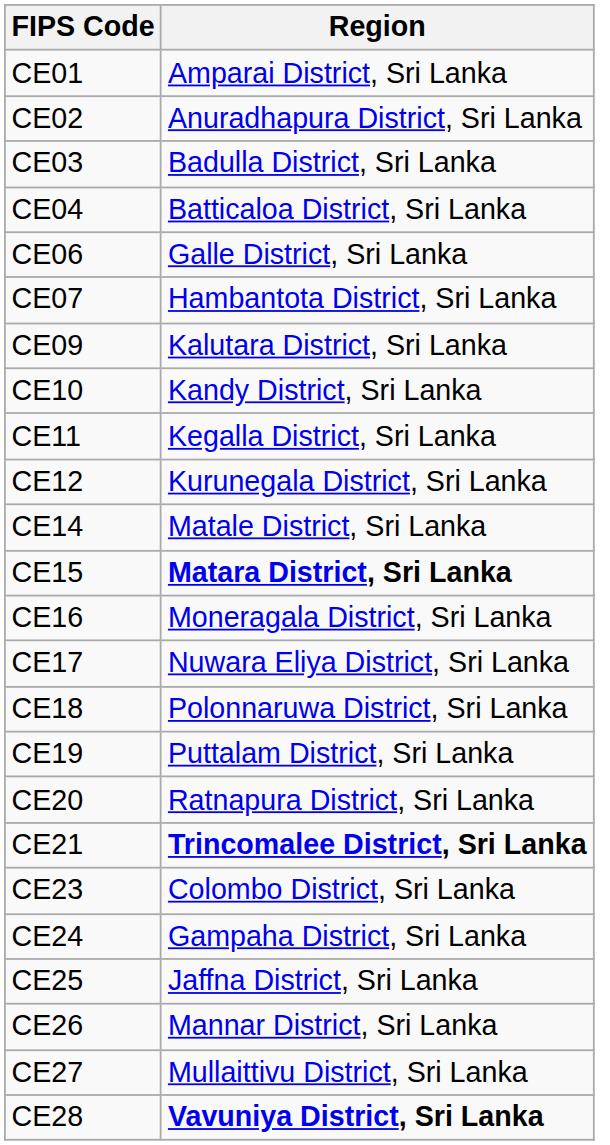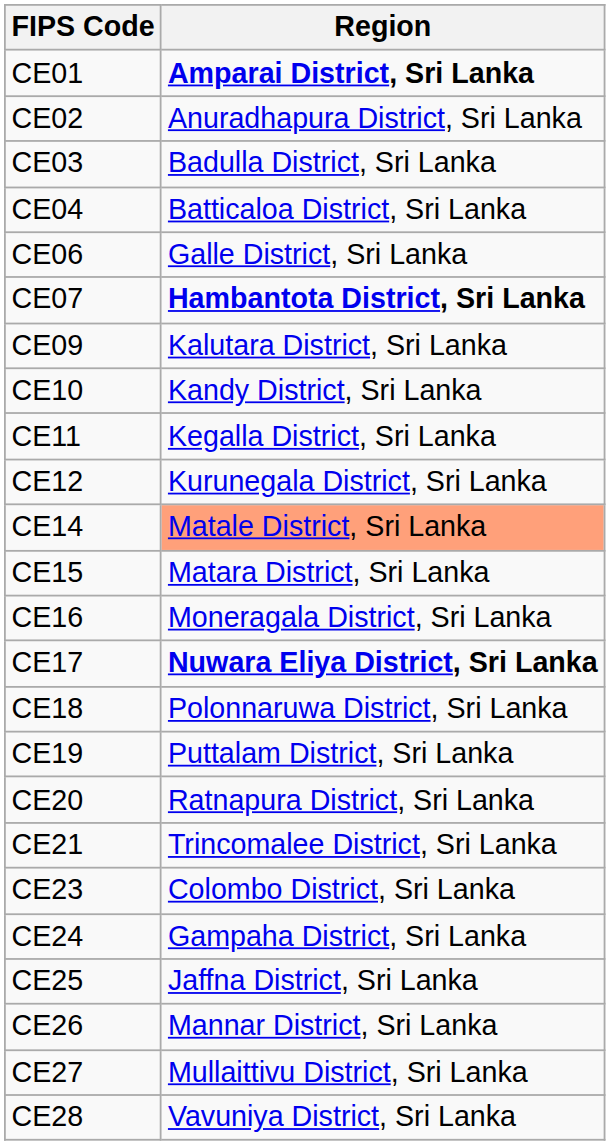(337, 72) normal -> (351, 72) bold
(362, 299) normal -> (376, 299) bold
(327, 526) no background -> (327, 526) lightsalmon background
(340, 572) bold -> (329, 572) normal
(368, 663) normal -> (383, 663) bold
(377, 844) bold -> (362, 844) normal
(356, 1117) bold -> (342, 1117) normal
